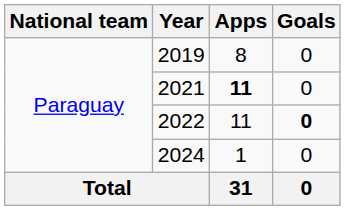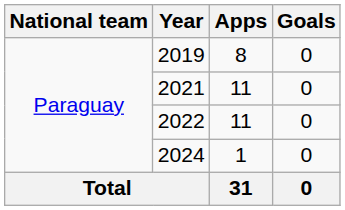(241, 88) bold -> (241, 88) normal
(306, 121) bold -> (306, 121) normal
